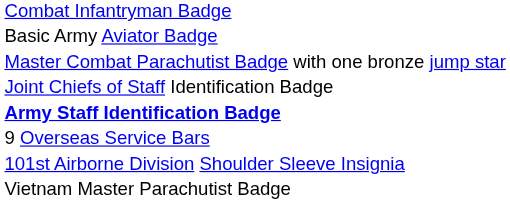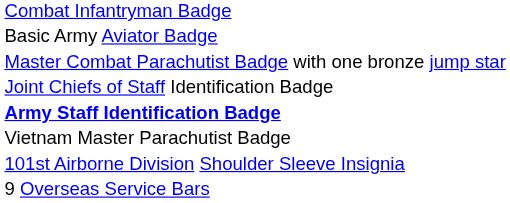(107, 138) 9 Overseas Service Bars -> (148, 138) Vietnam Master Parachutist Badge
(148, 189) Vietnam Master Parachutist Badge -> (107, 189) 9 Overseas Service Bars
